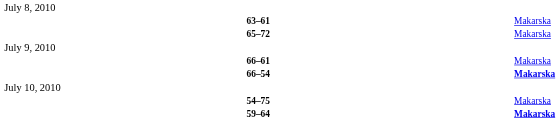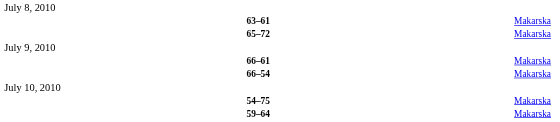(535, 74) bold -> (533, 74) normal
(535, 113) bold -> (533, 113) normal
